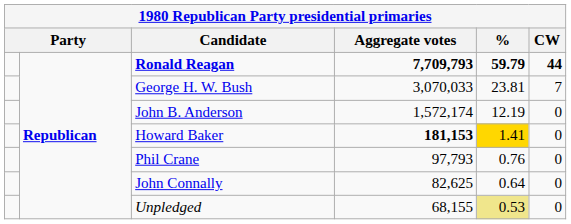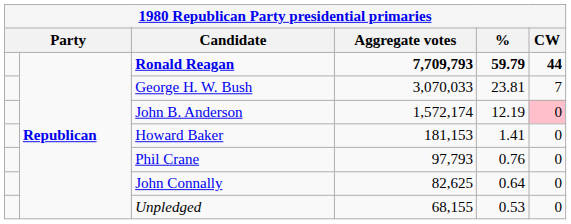(558, 111) no background -> (558, 111) pink background
(449, 135) bold -> (449, 135) normal
(512, 135) gold background -> (512, 135) no background
(512, 207) khaki background -> (512, 207) no background
